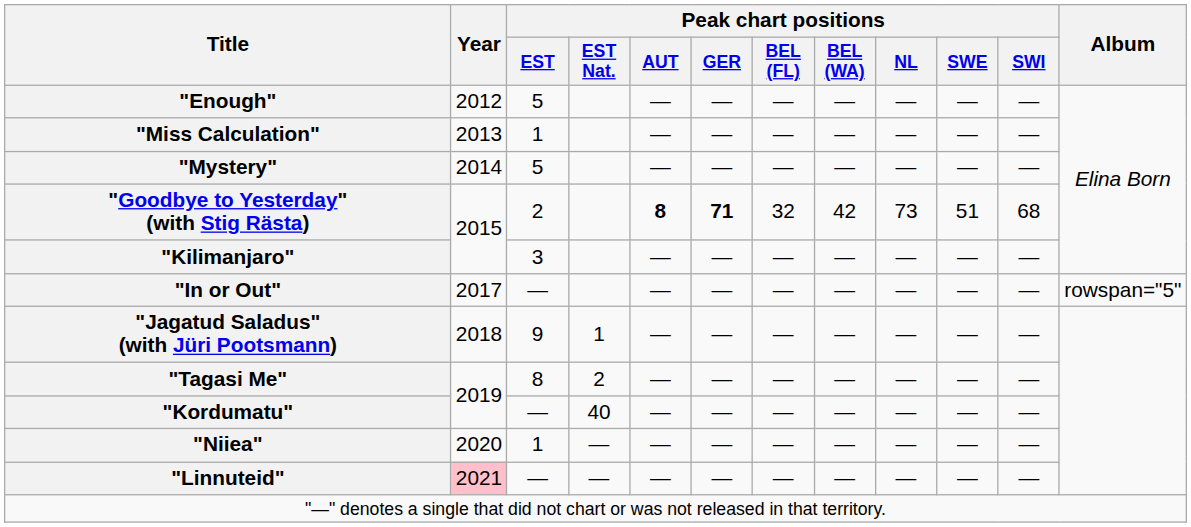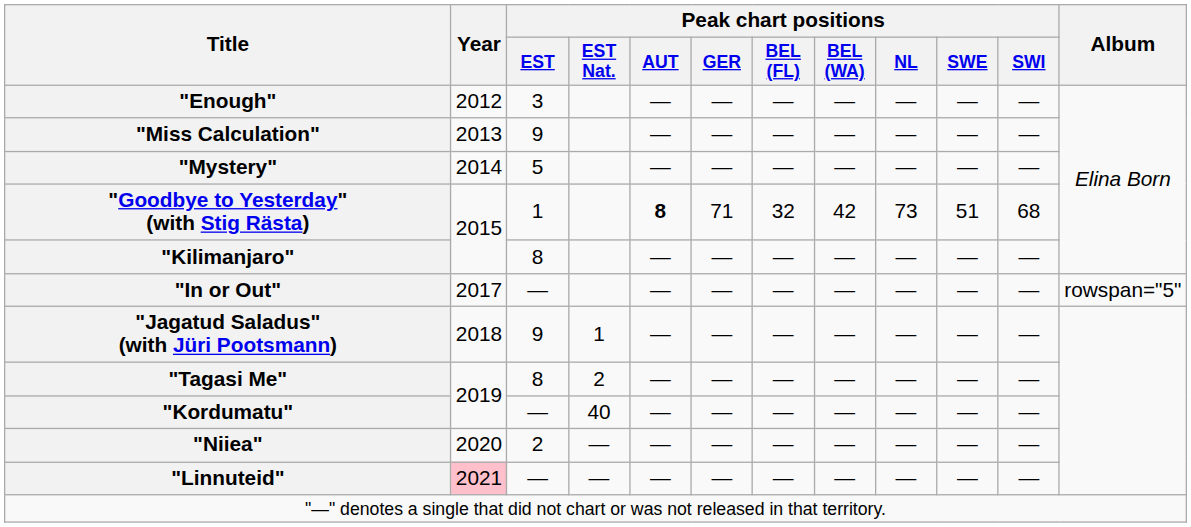(538, 101) 5 -> (538, 101) 3
(538, 134) 1 -> (538, 134) 9
(538, 212) 2 -> (538, 212) 1
(722, 212) bold -> (722, 212) normal
(538, 256) 3 -> (538, 256) 8
(538, 445) 1 -> (538, 445) 2
